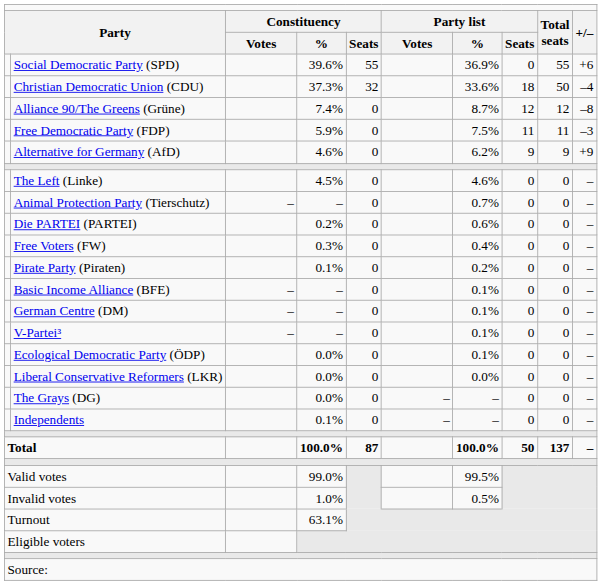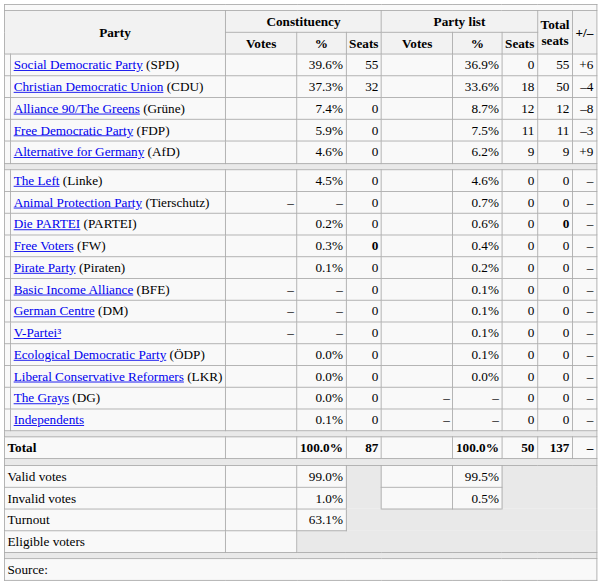(566, 224) normal -> (566, 224) bold
(375, 245) normal -> (375, 245) bold
